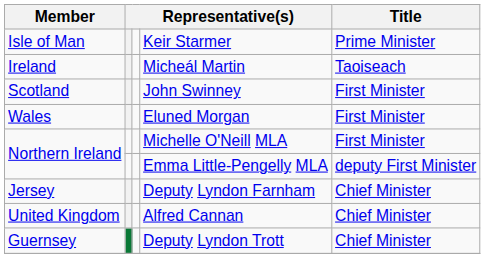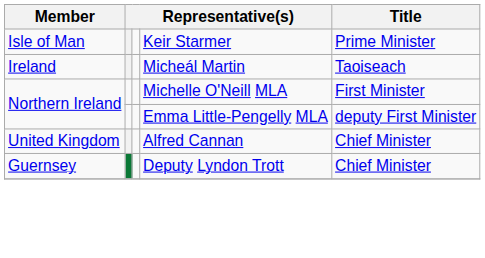- row: (192, 91)
- row: (196, 116)
- row: (229, 191)
